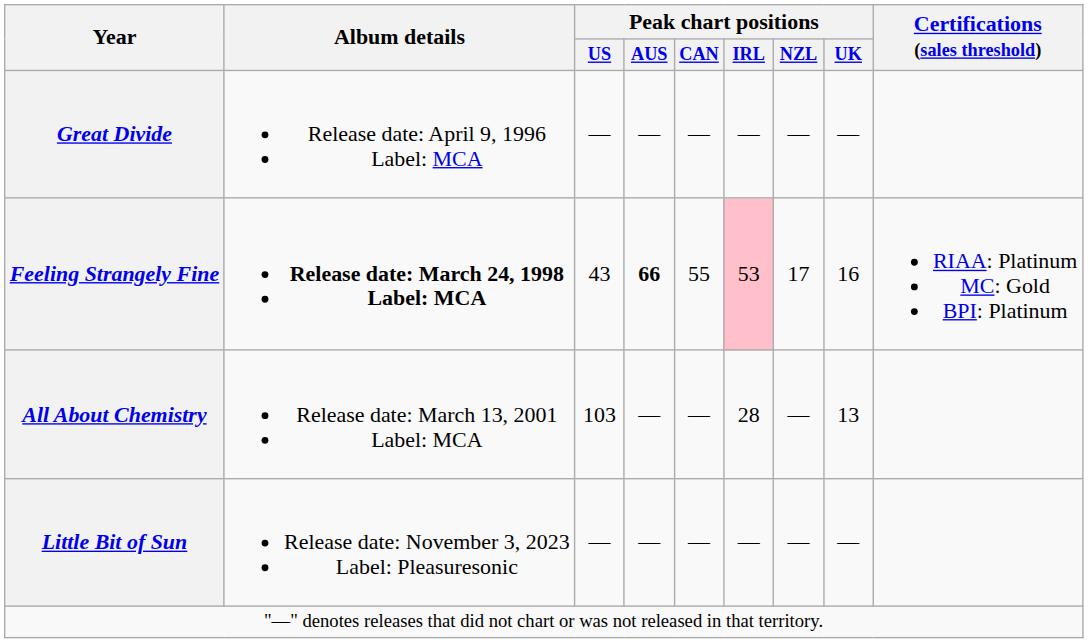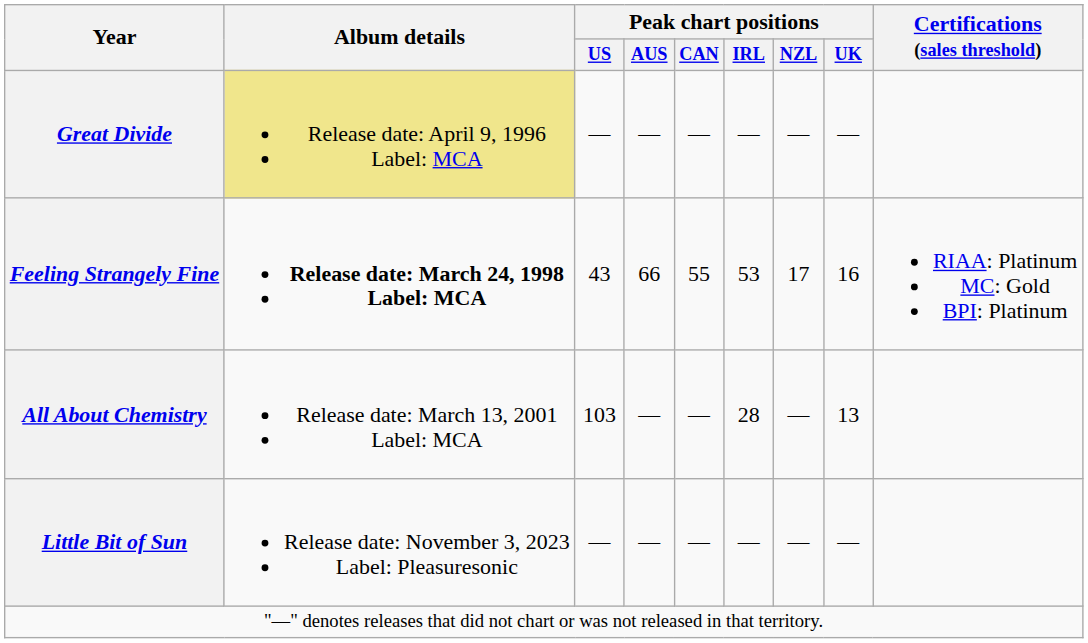(399, 146) no background -> (399, 146) khaki background
(649, 274) bold -> (649, 274) normal
(749, 274) pink background -> (749, 274) no background
